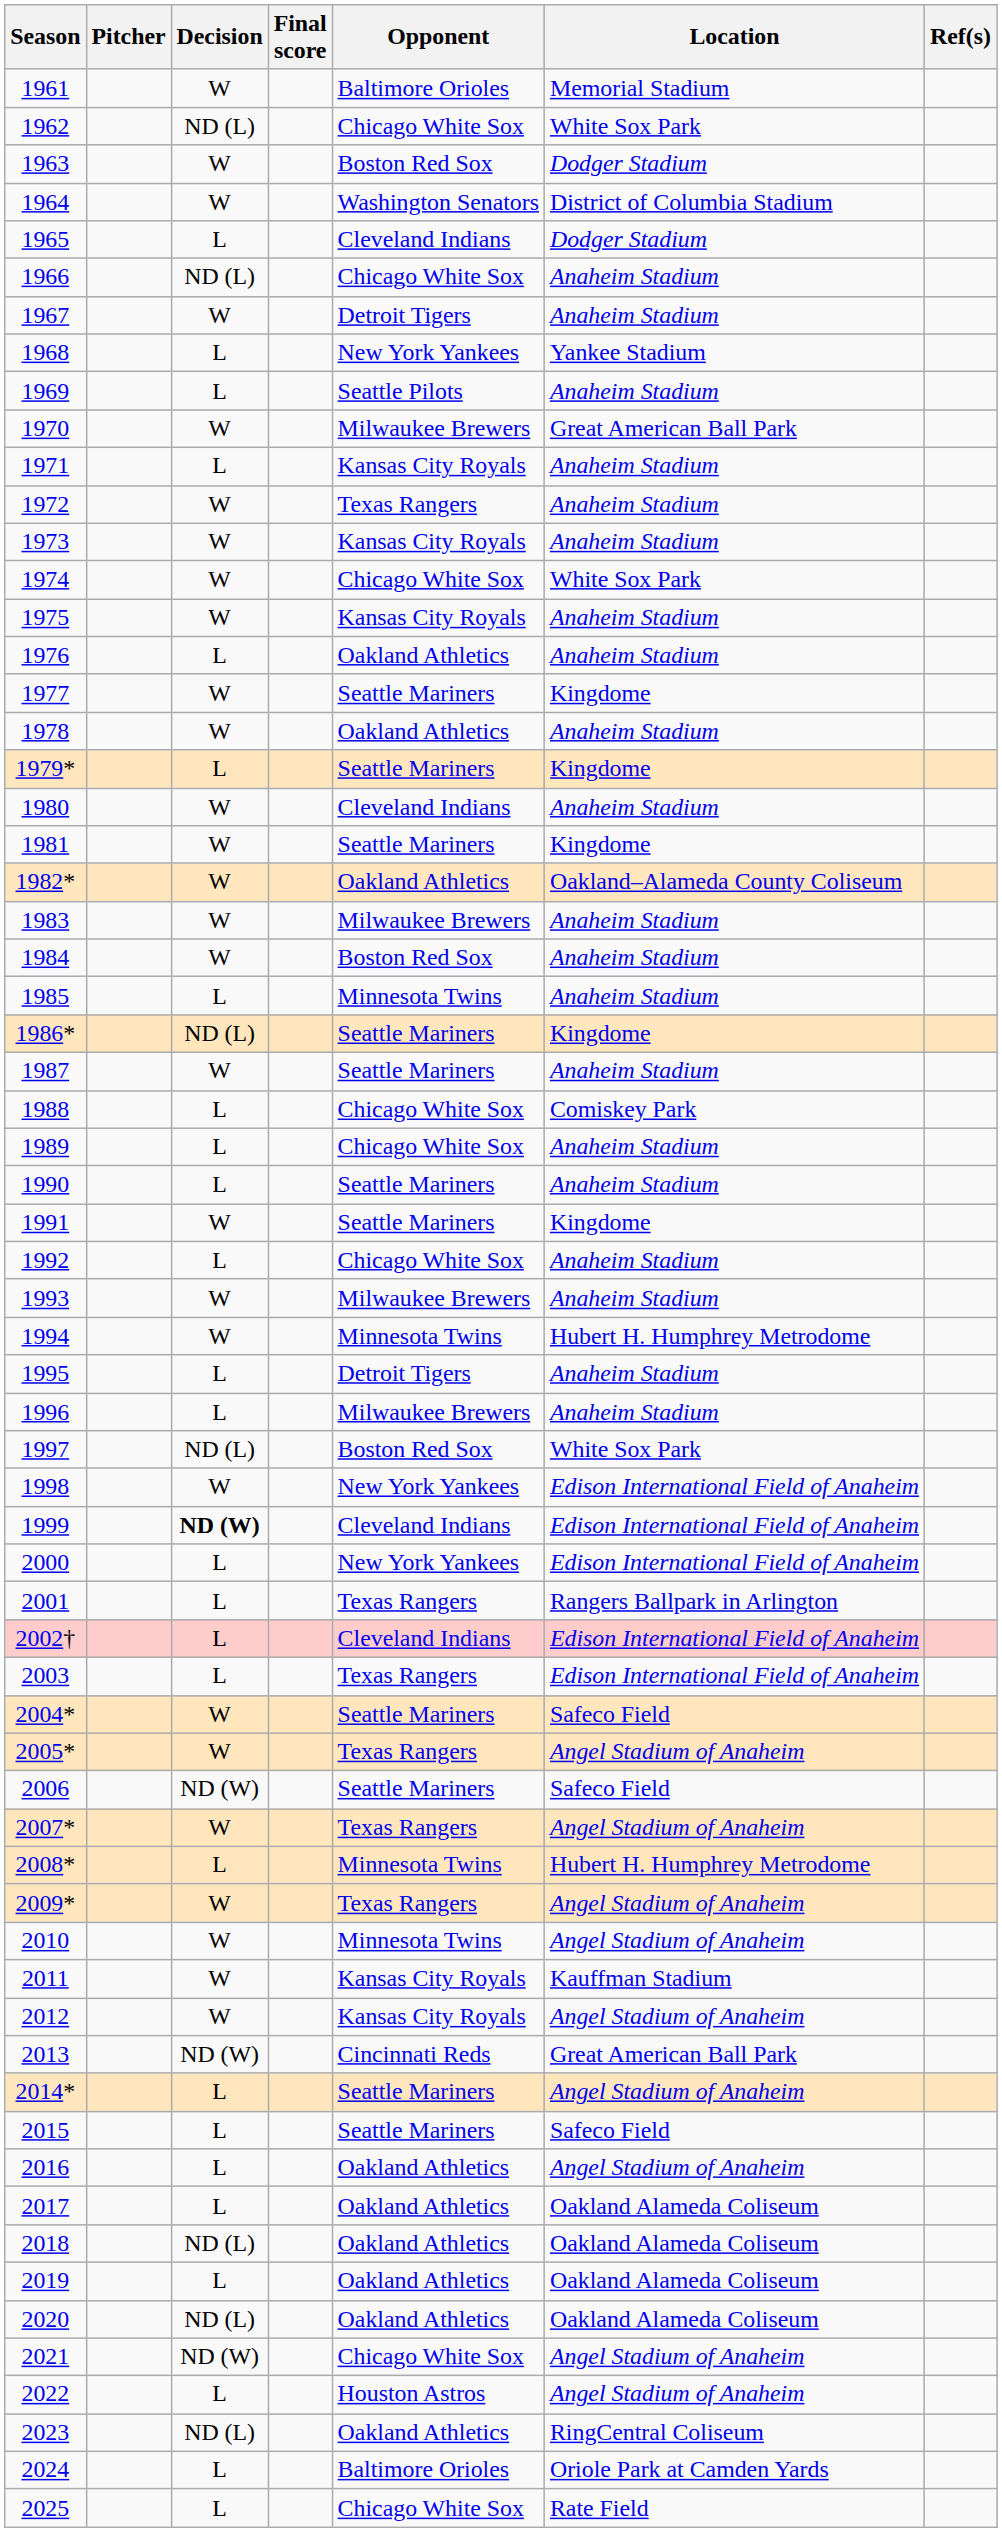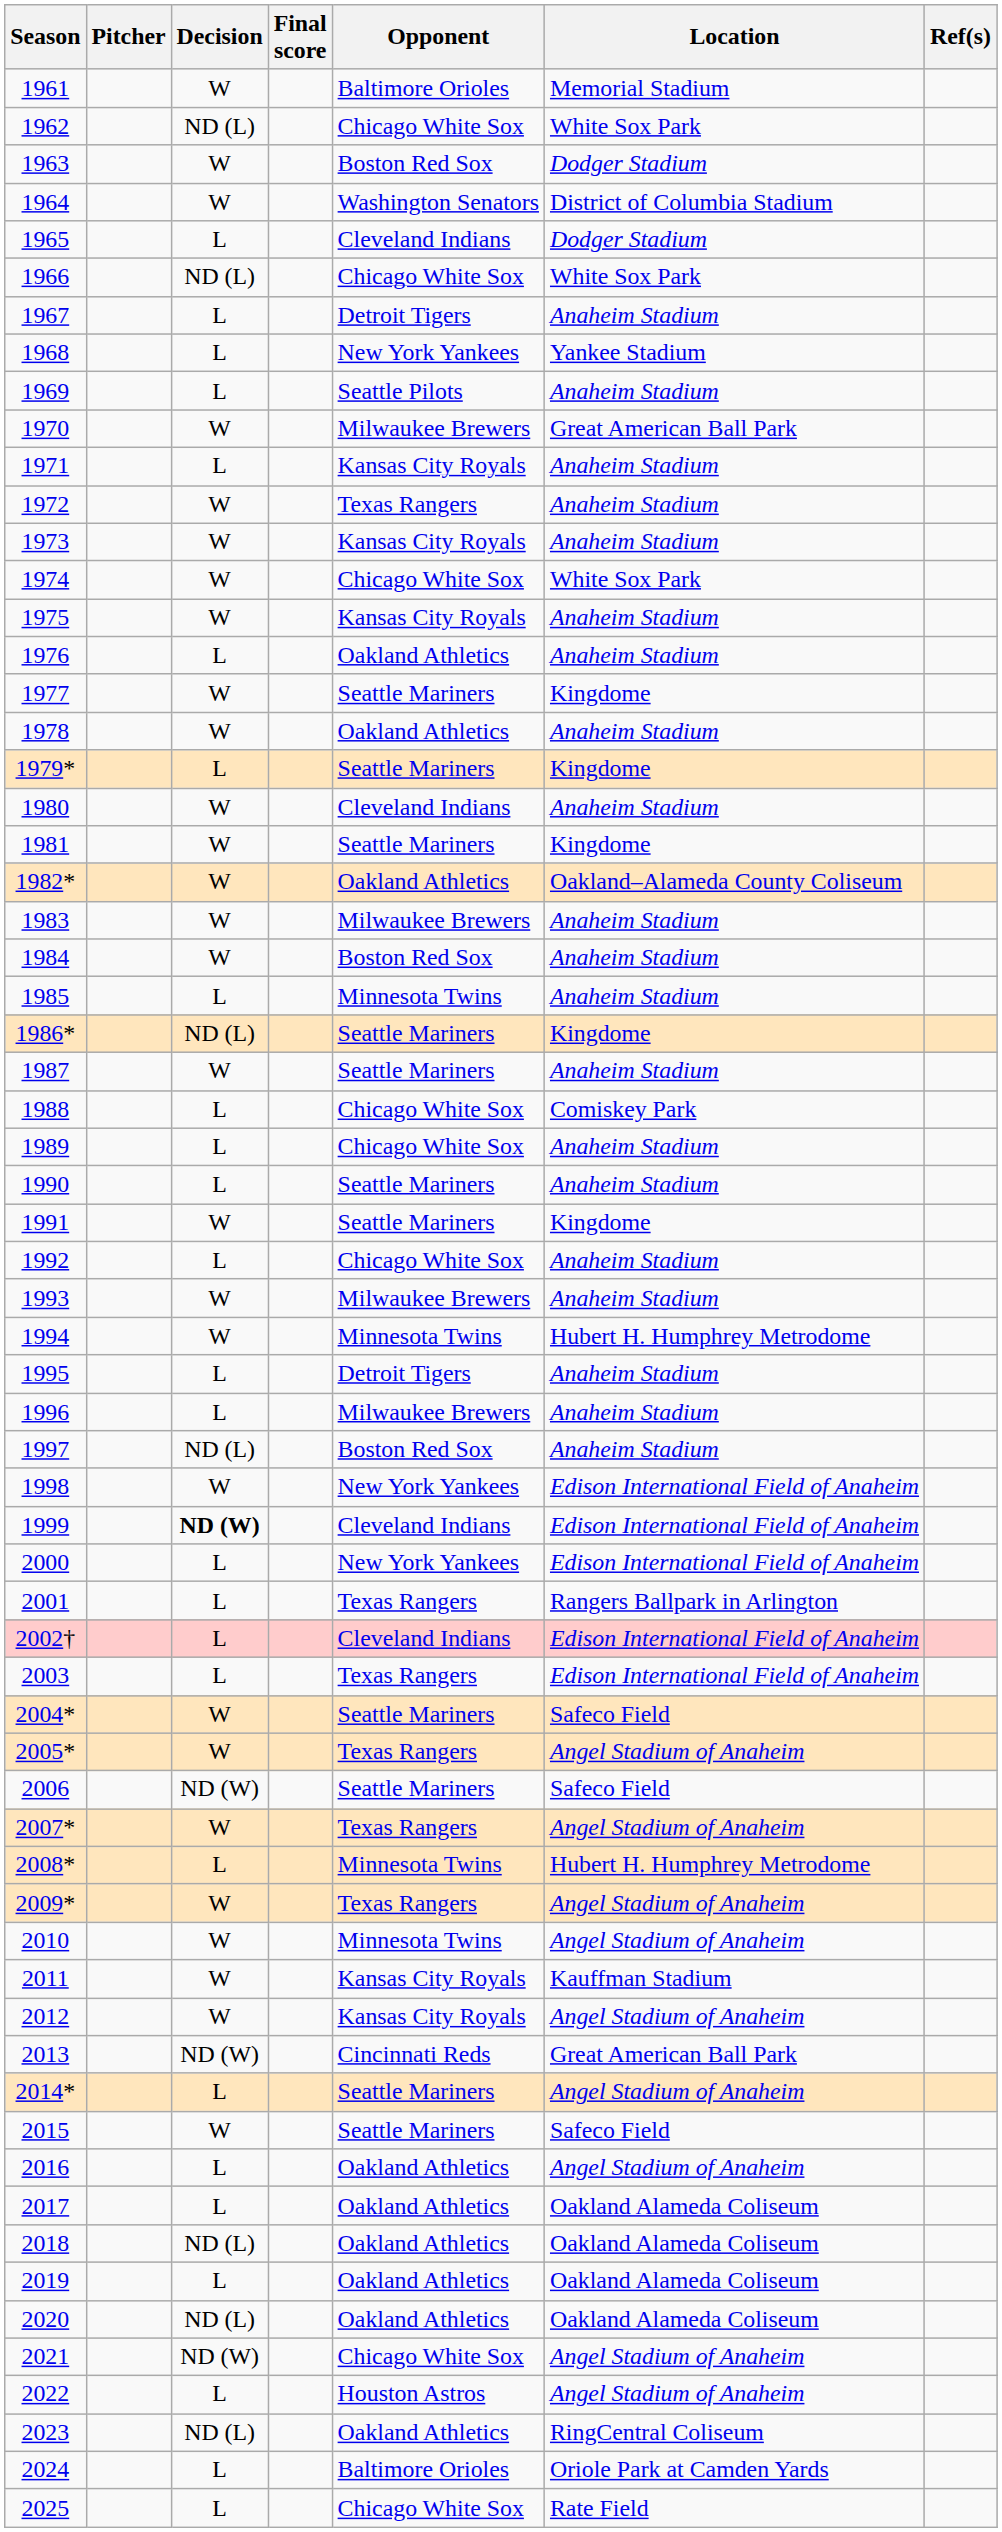(634, 277) Anaheim Stadium -> (625, 277) White Sox Park
(220, 314) W -> (220, 314) L
(625, 1449) White Sox Park -> (634, 1449) Anaheim Stadium
(220, 2129) L -> (220, 2129) W
